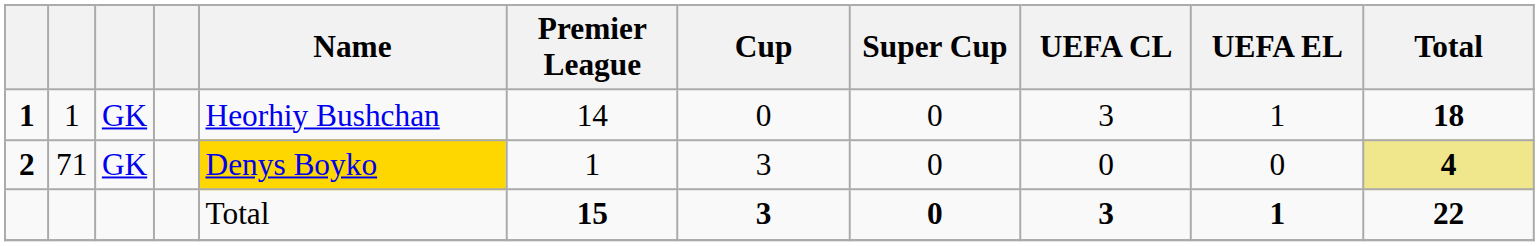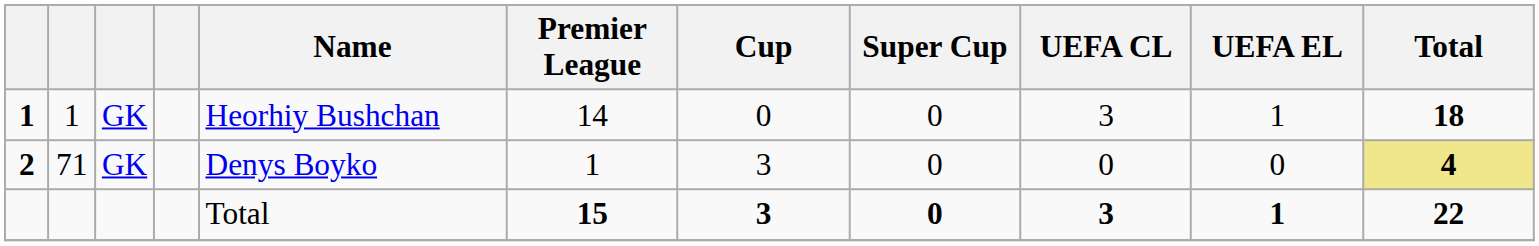(291, 164) gold background -> (291, 164) no background
